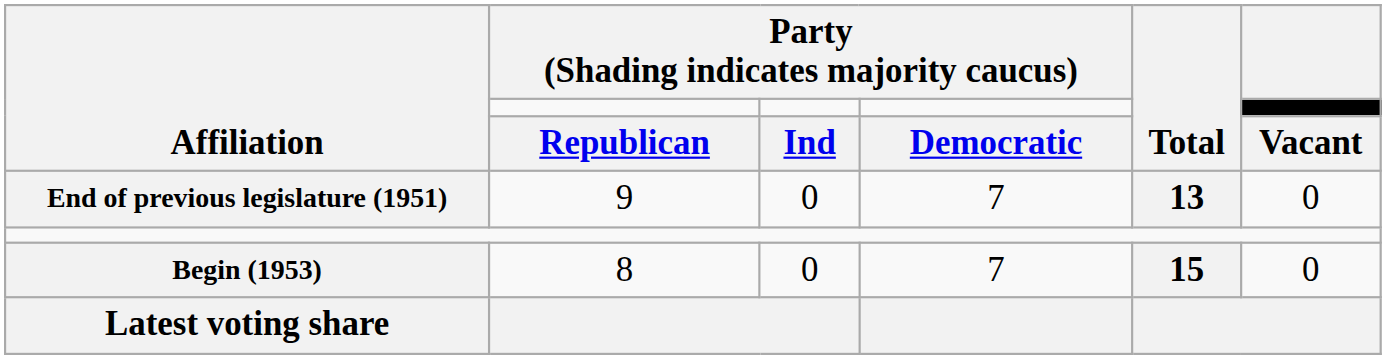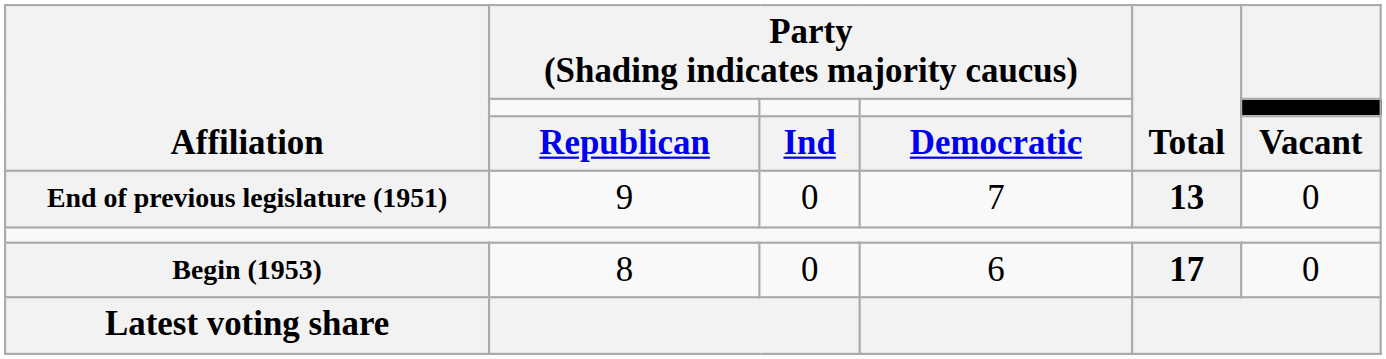(996, 269) 7 -> (996, 269) 6
(1187, 269) 15 -> (1187, 269) 17
